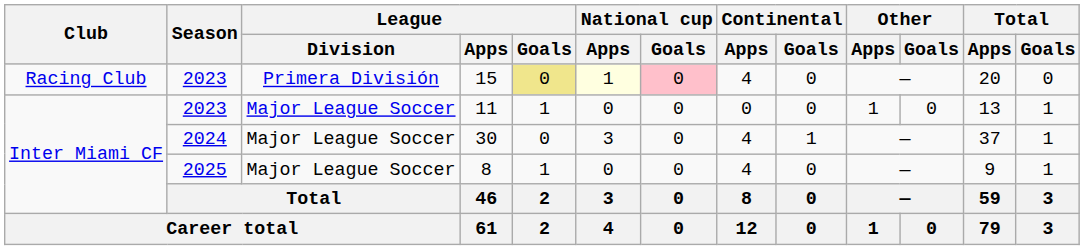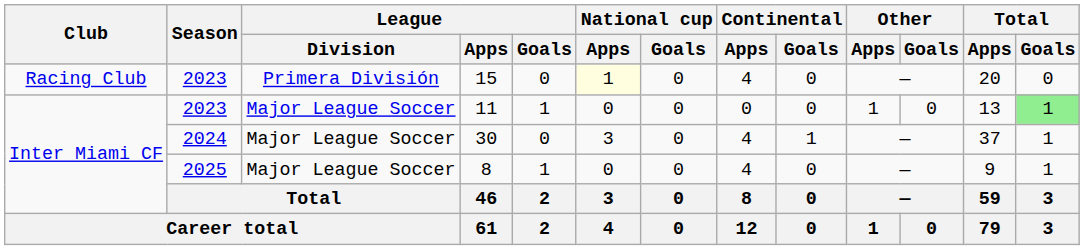(544, 79) khaki background -> (544, 79) no background
(679, 79) pink background -> (679, 79) no background
(1048, 109) no background -> (1048, 109) lightgreen background
